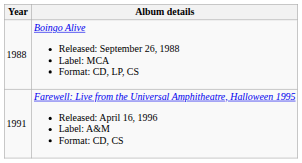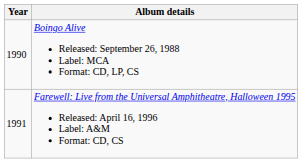(17, 54) 1988 -> (17, 54) 1990
